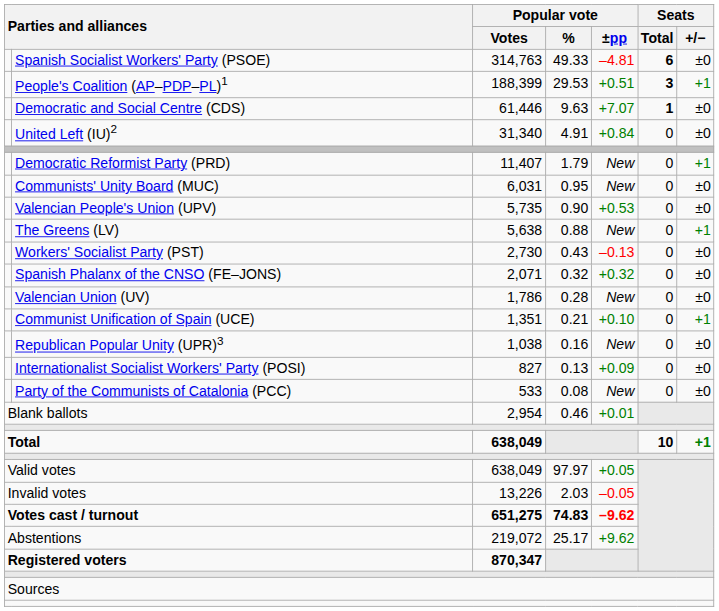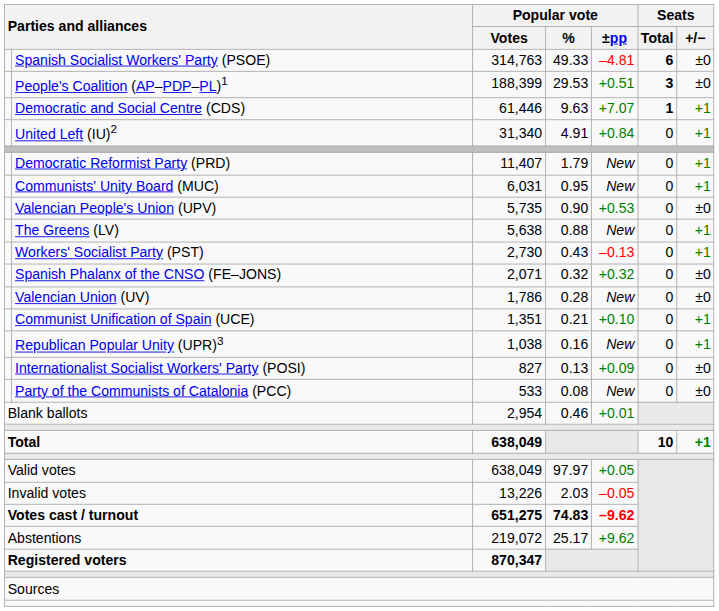(703, 84) +1 -> (703, 84) ±0
(703, 108) ±0 -> (703, 108) +1
(703, 133) ±0 -> (703, 133) +1
(703, 186) ±0 -> (703, 186) +1
(703, 253) ±0 -> (703, 253) +1
(703, 344) ±0 -> (703, 344) +1
